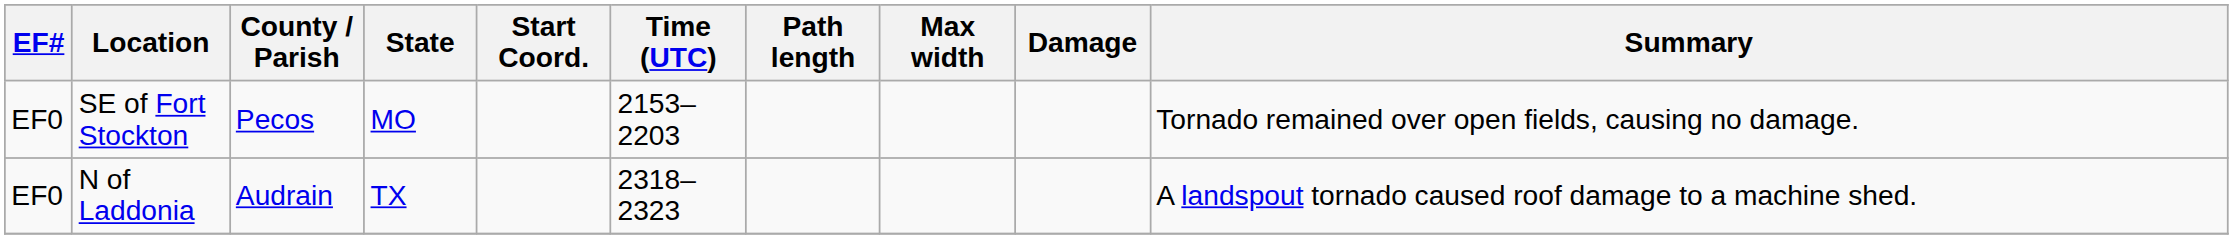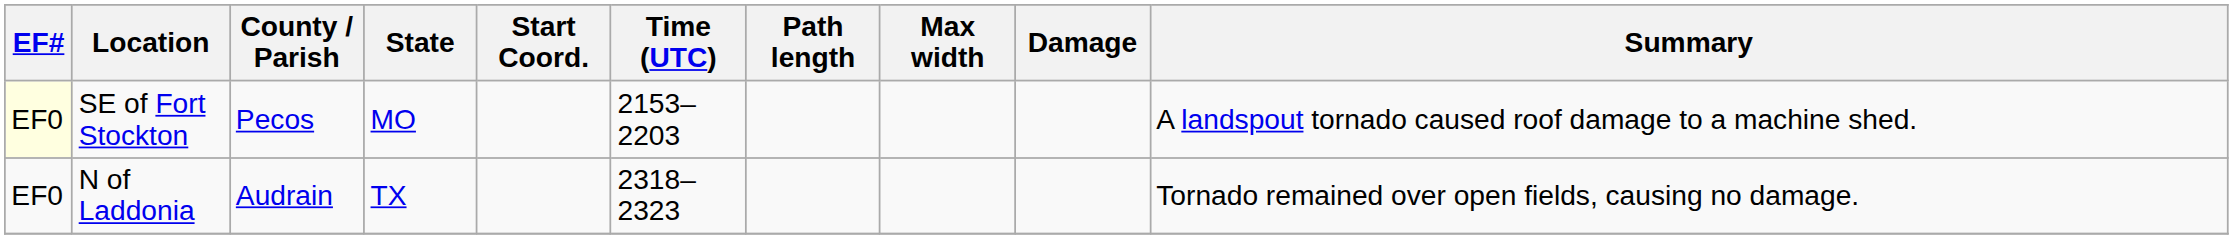(37, 119) no background -> (37, 119) lightyellow background
(1508, 119) Tornado remained over open fields, causing no damage. -> (1537, 119) A landspout tornado caused roof damage to a machine shed.
(1537, 195) A landspout tornado caused roof damage to a machine shed. -> (1508, 195) Tornado remained over open fields, causing no damage.
